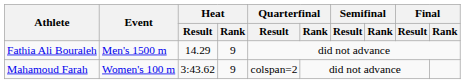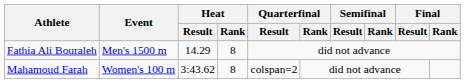(233, 50) 9 -> (233, 50) 8
(233, 69) 9 -> (233, 69) 8
